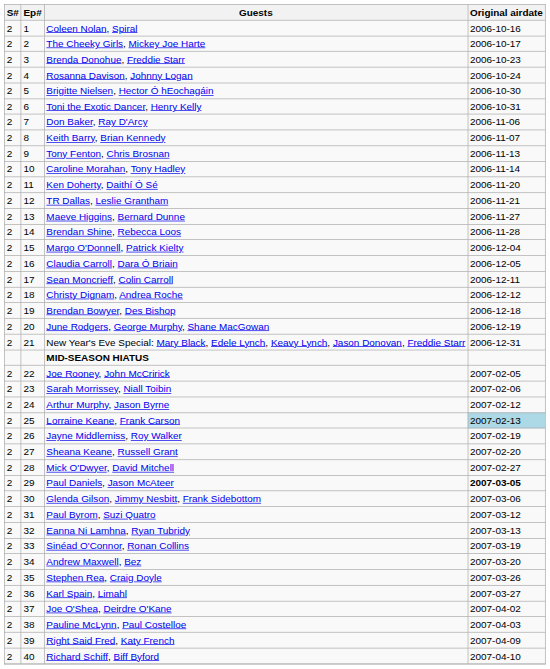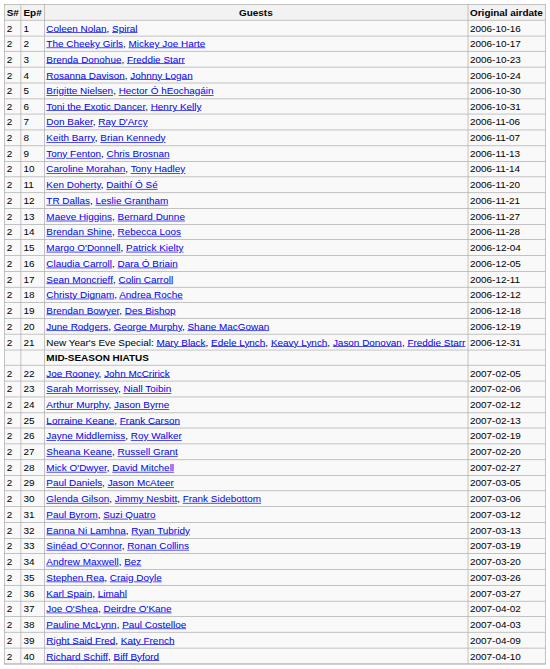(495, 421) lightblue background -> (495, 421) no background
(495, 484) bold -> (495, 484) normal
